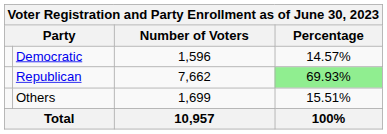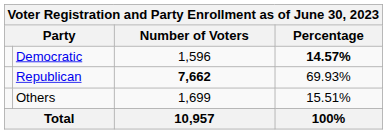(328, 56) normal -> (328, 56) bold
(194, 77) normal -> (194, 77) bold
(328, 77) lightgreen background -> (328, 77) no background
